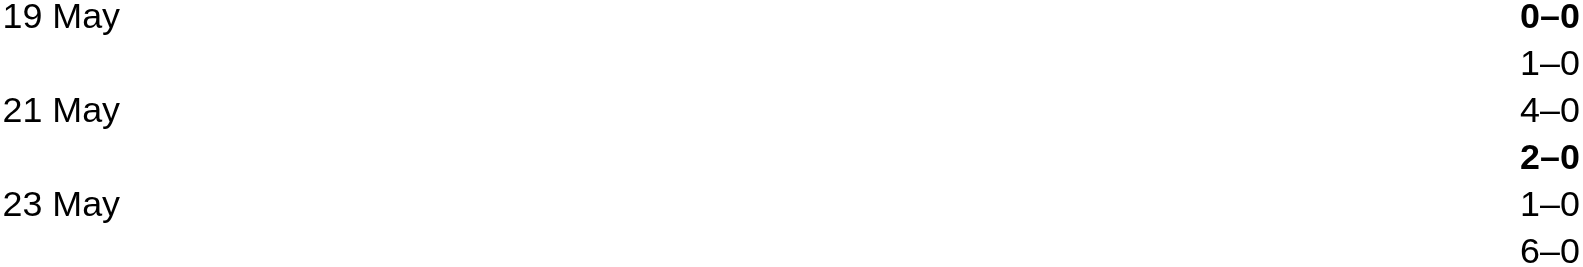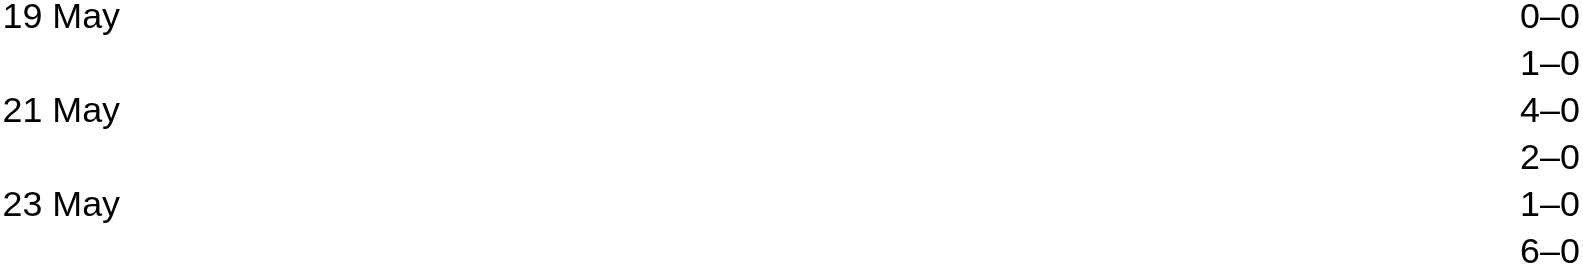(1550, 15) bold -> (1550, 15) normal
(1550, 156) bold -> (1550, 156) normal
